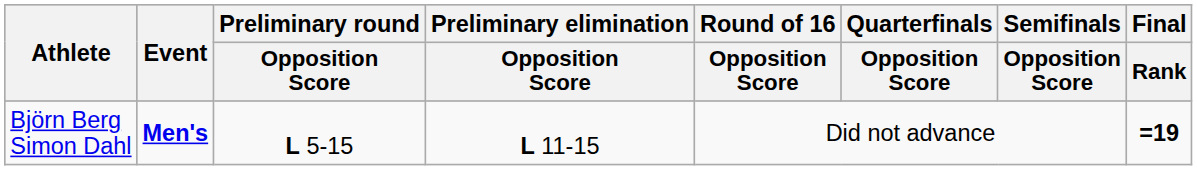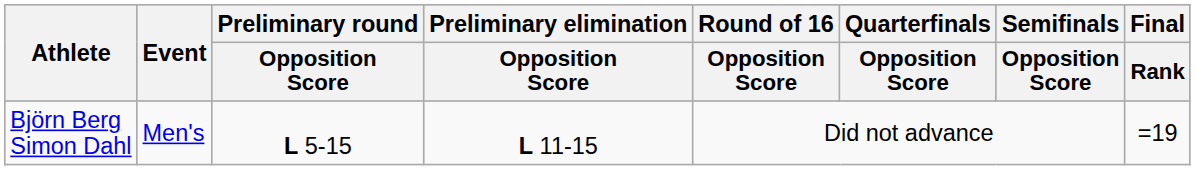(175, 133) bold -> (173, 133) normal
(1159, 133) bold -> (1158, 133) normal
